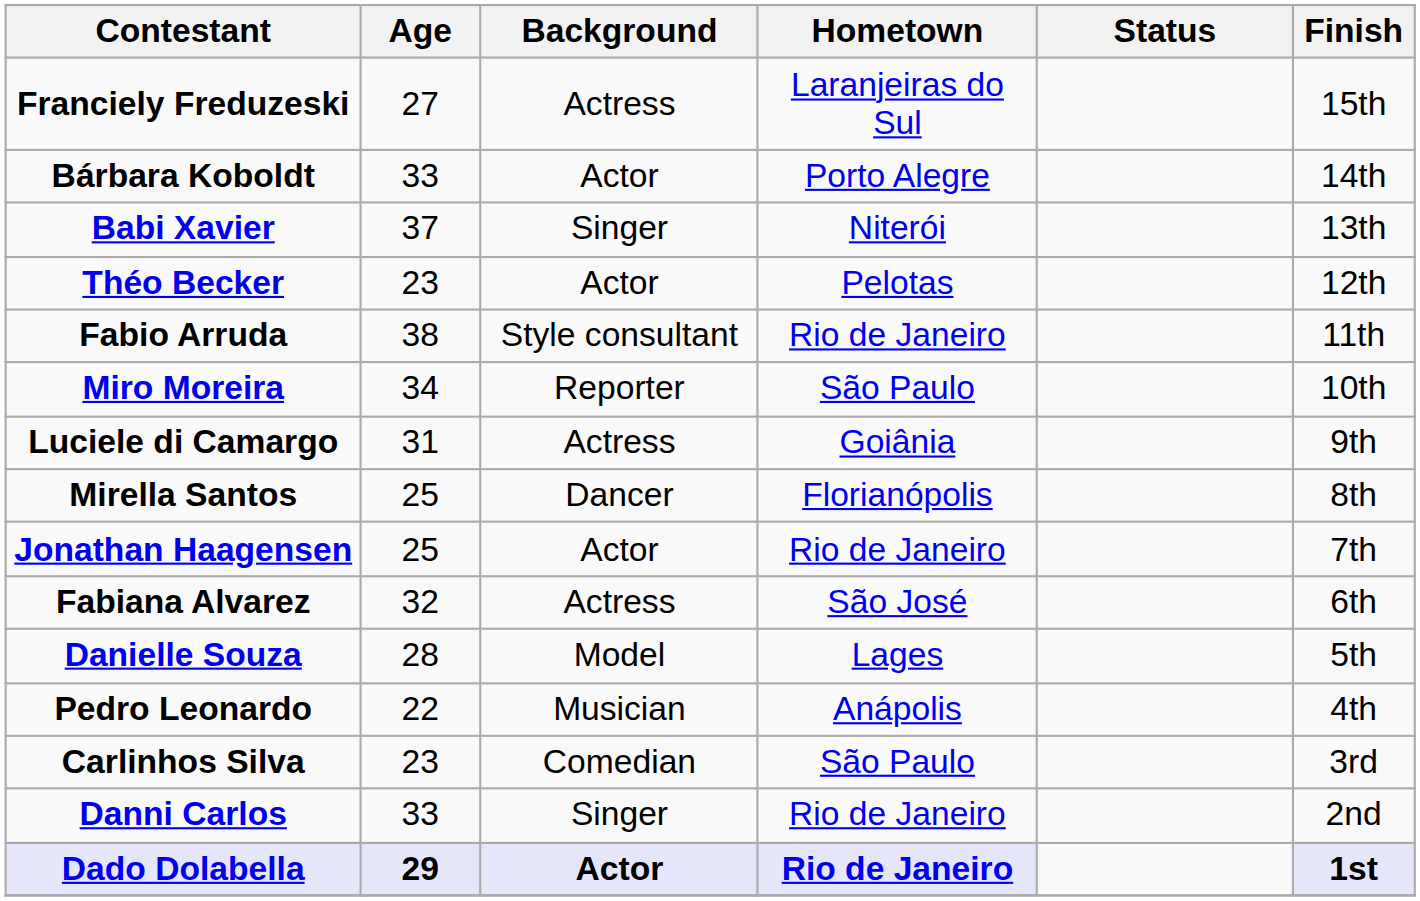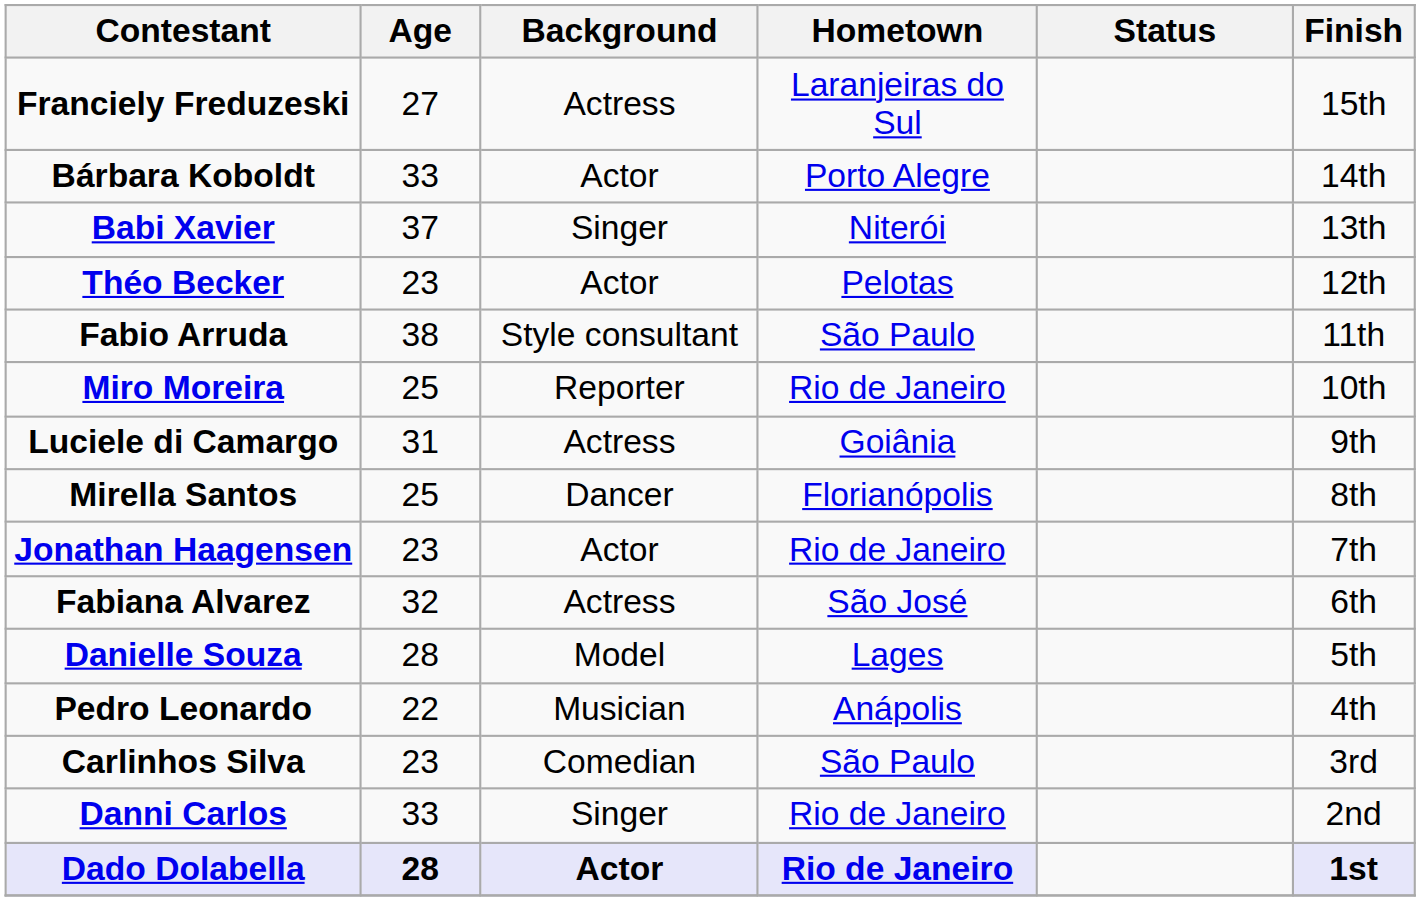(897, 335) Rio de Janeiro -> (897, 335) São Paulo
(420, 388) 34 -> (420, 388) 25
(897, 388) São Paulo -> (897, 388) Rio de Janeiro
(420, 548) 25 -> (420, 548) 23
(420, 868) 29 -> (420, 868) 28
